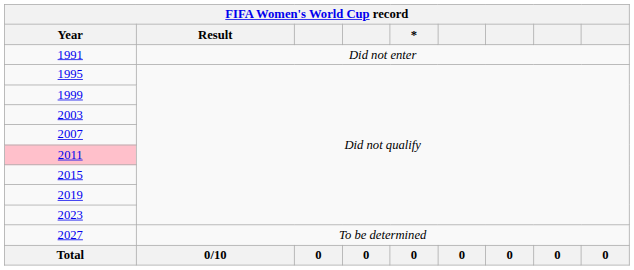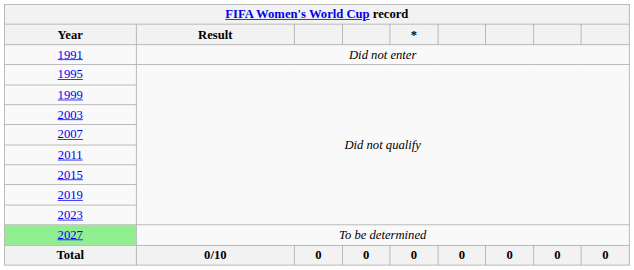(70, 154) pink background -> (70, 154) no background
(70, 235) no background -> (70, 235) lightgreen background
